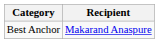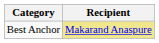(108, 30) no background -> (108, 30) khaki background
